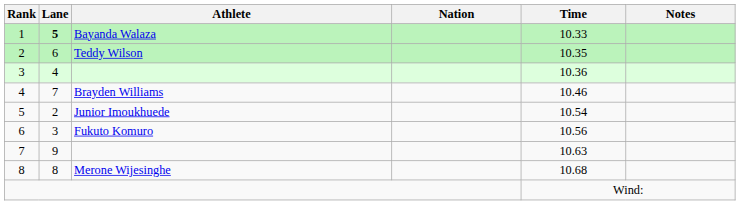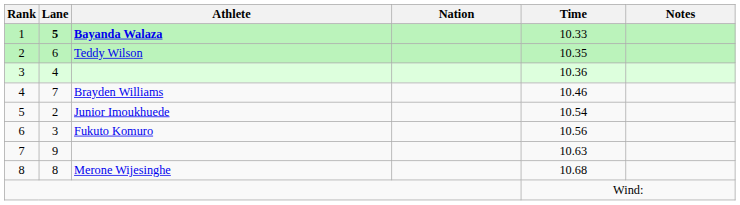(115, 33) normal -> (118, 33) bold
